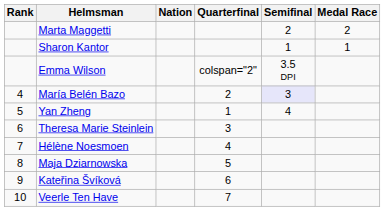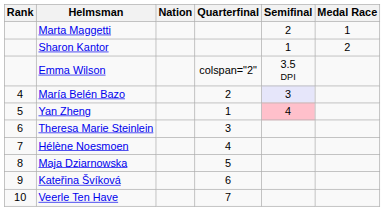(347, 30) 2 -> (347, 30) 1
(347, 47) 1 -> (347, 47) 2
(288, 111) no background -> (288, 111) pink background
